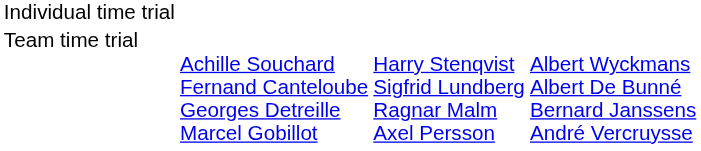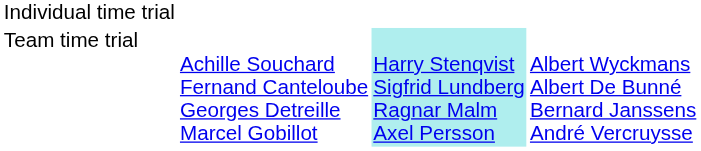(449, 98) no background -> (449, 98) paleturquoise background
